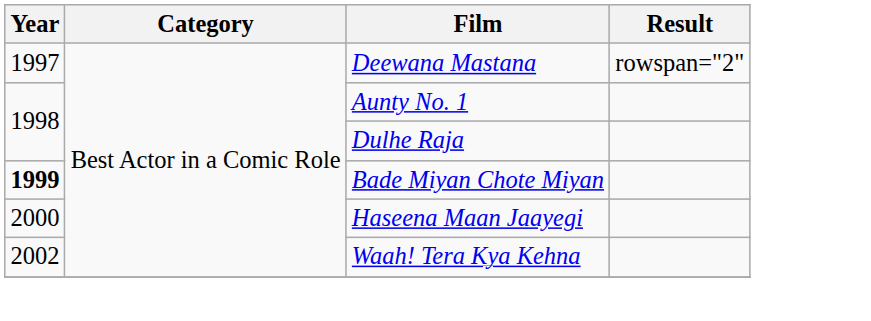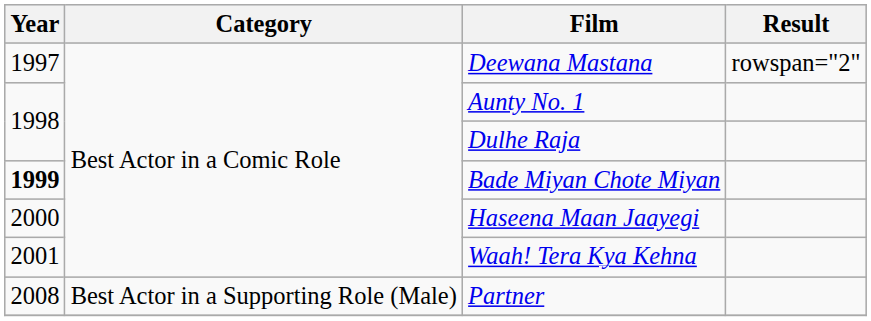(35, 256) 2002 -> (35, 256) 2001
+ row: (506, 295)
